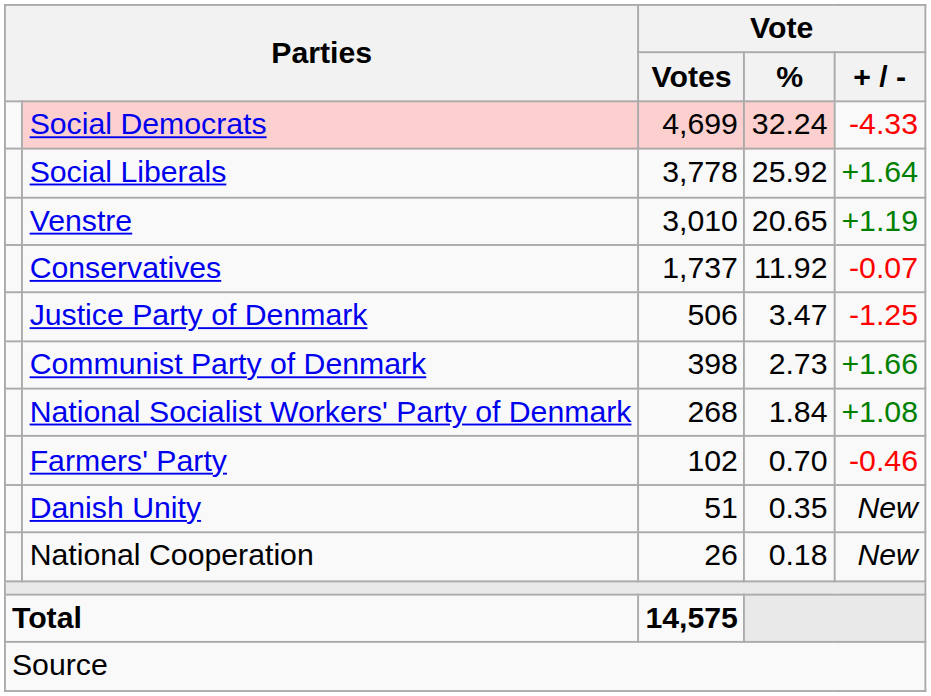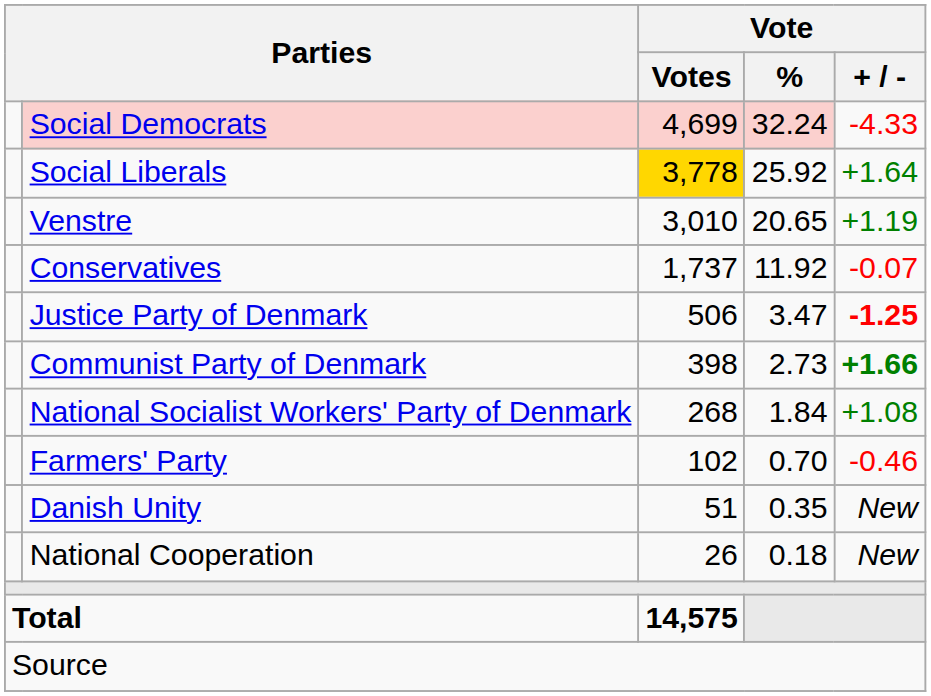(700, 172) no background -> (700, 172) gold background
(883, 316) normal -> (883, 316) bold
(880, 364) normal -> (880, 364) bold
